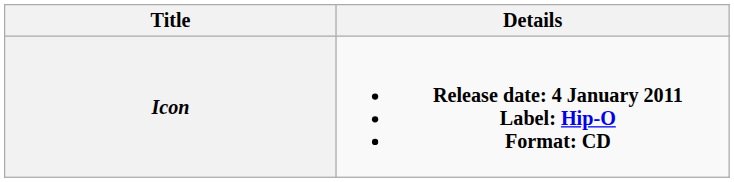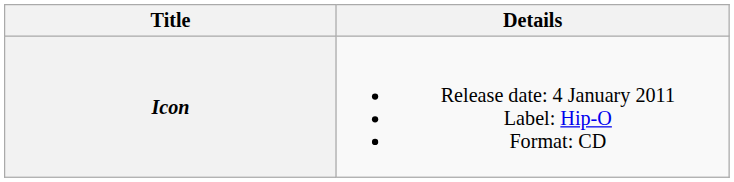(533, 118) bold -> (533, 118) normal
